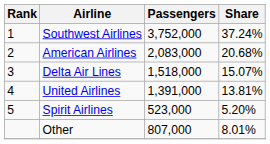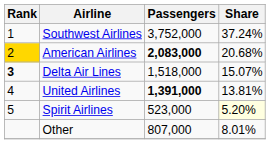(11, 53) no background -> (11, 53) gold background
(175, 53) normal -> (175, 53) bold
(11, 72) normal -> (11, 72) bold
(175, 91) normal -> (175, 91) bold
(239, 110) no background -> (239, 110) lightyellow background
